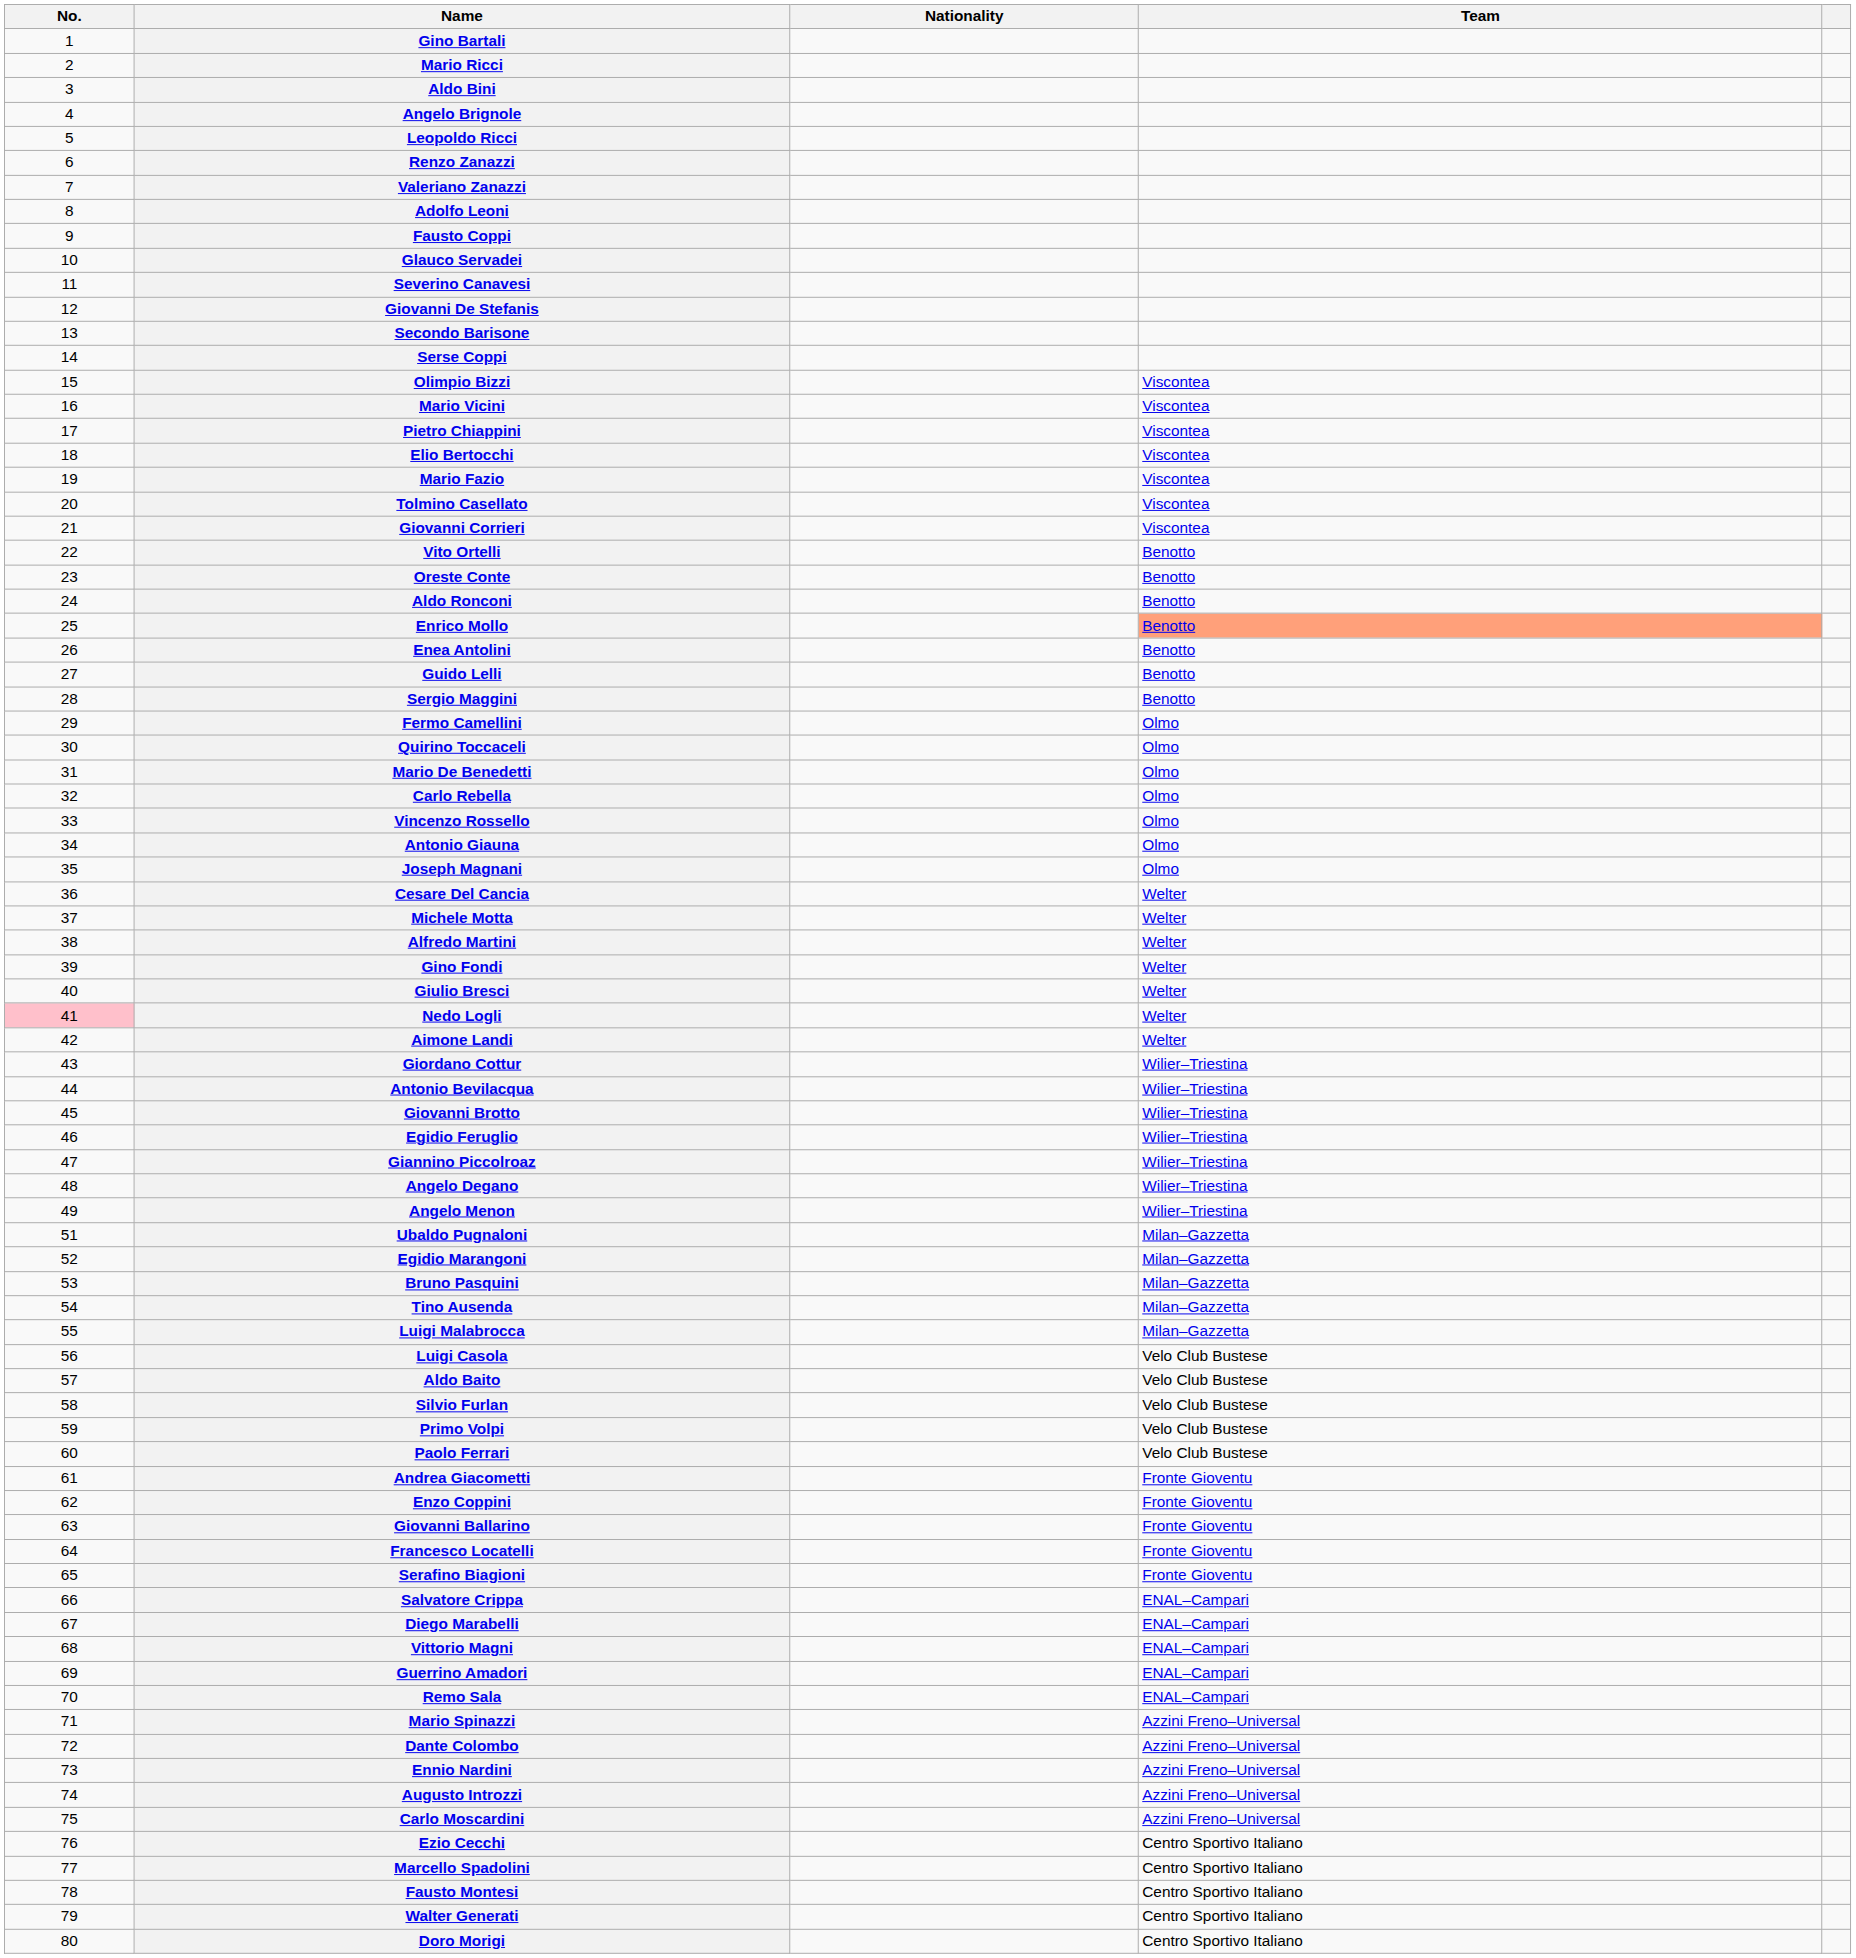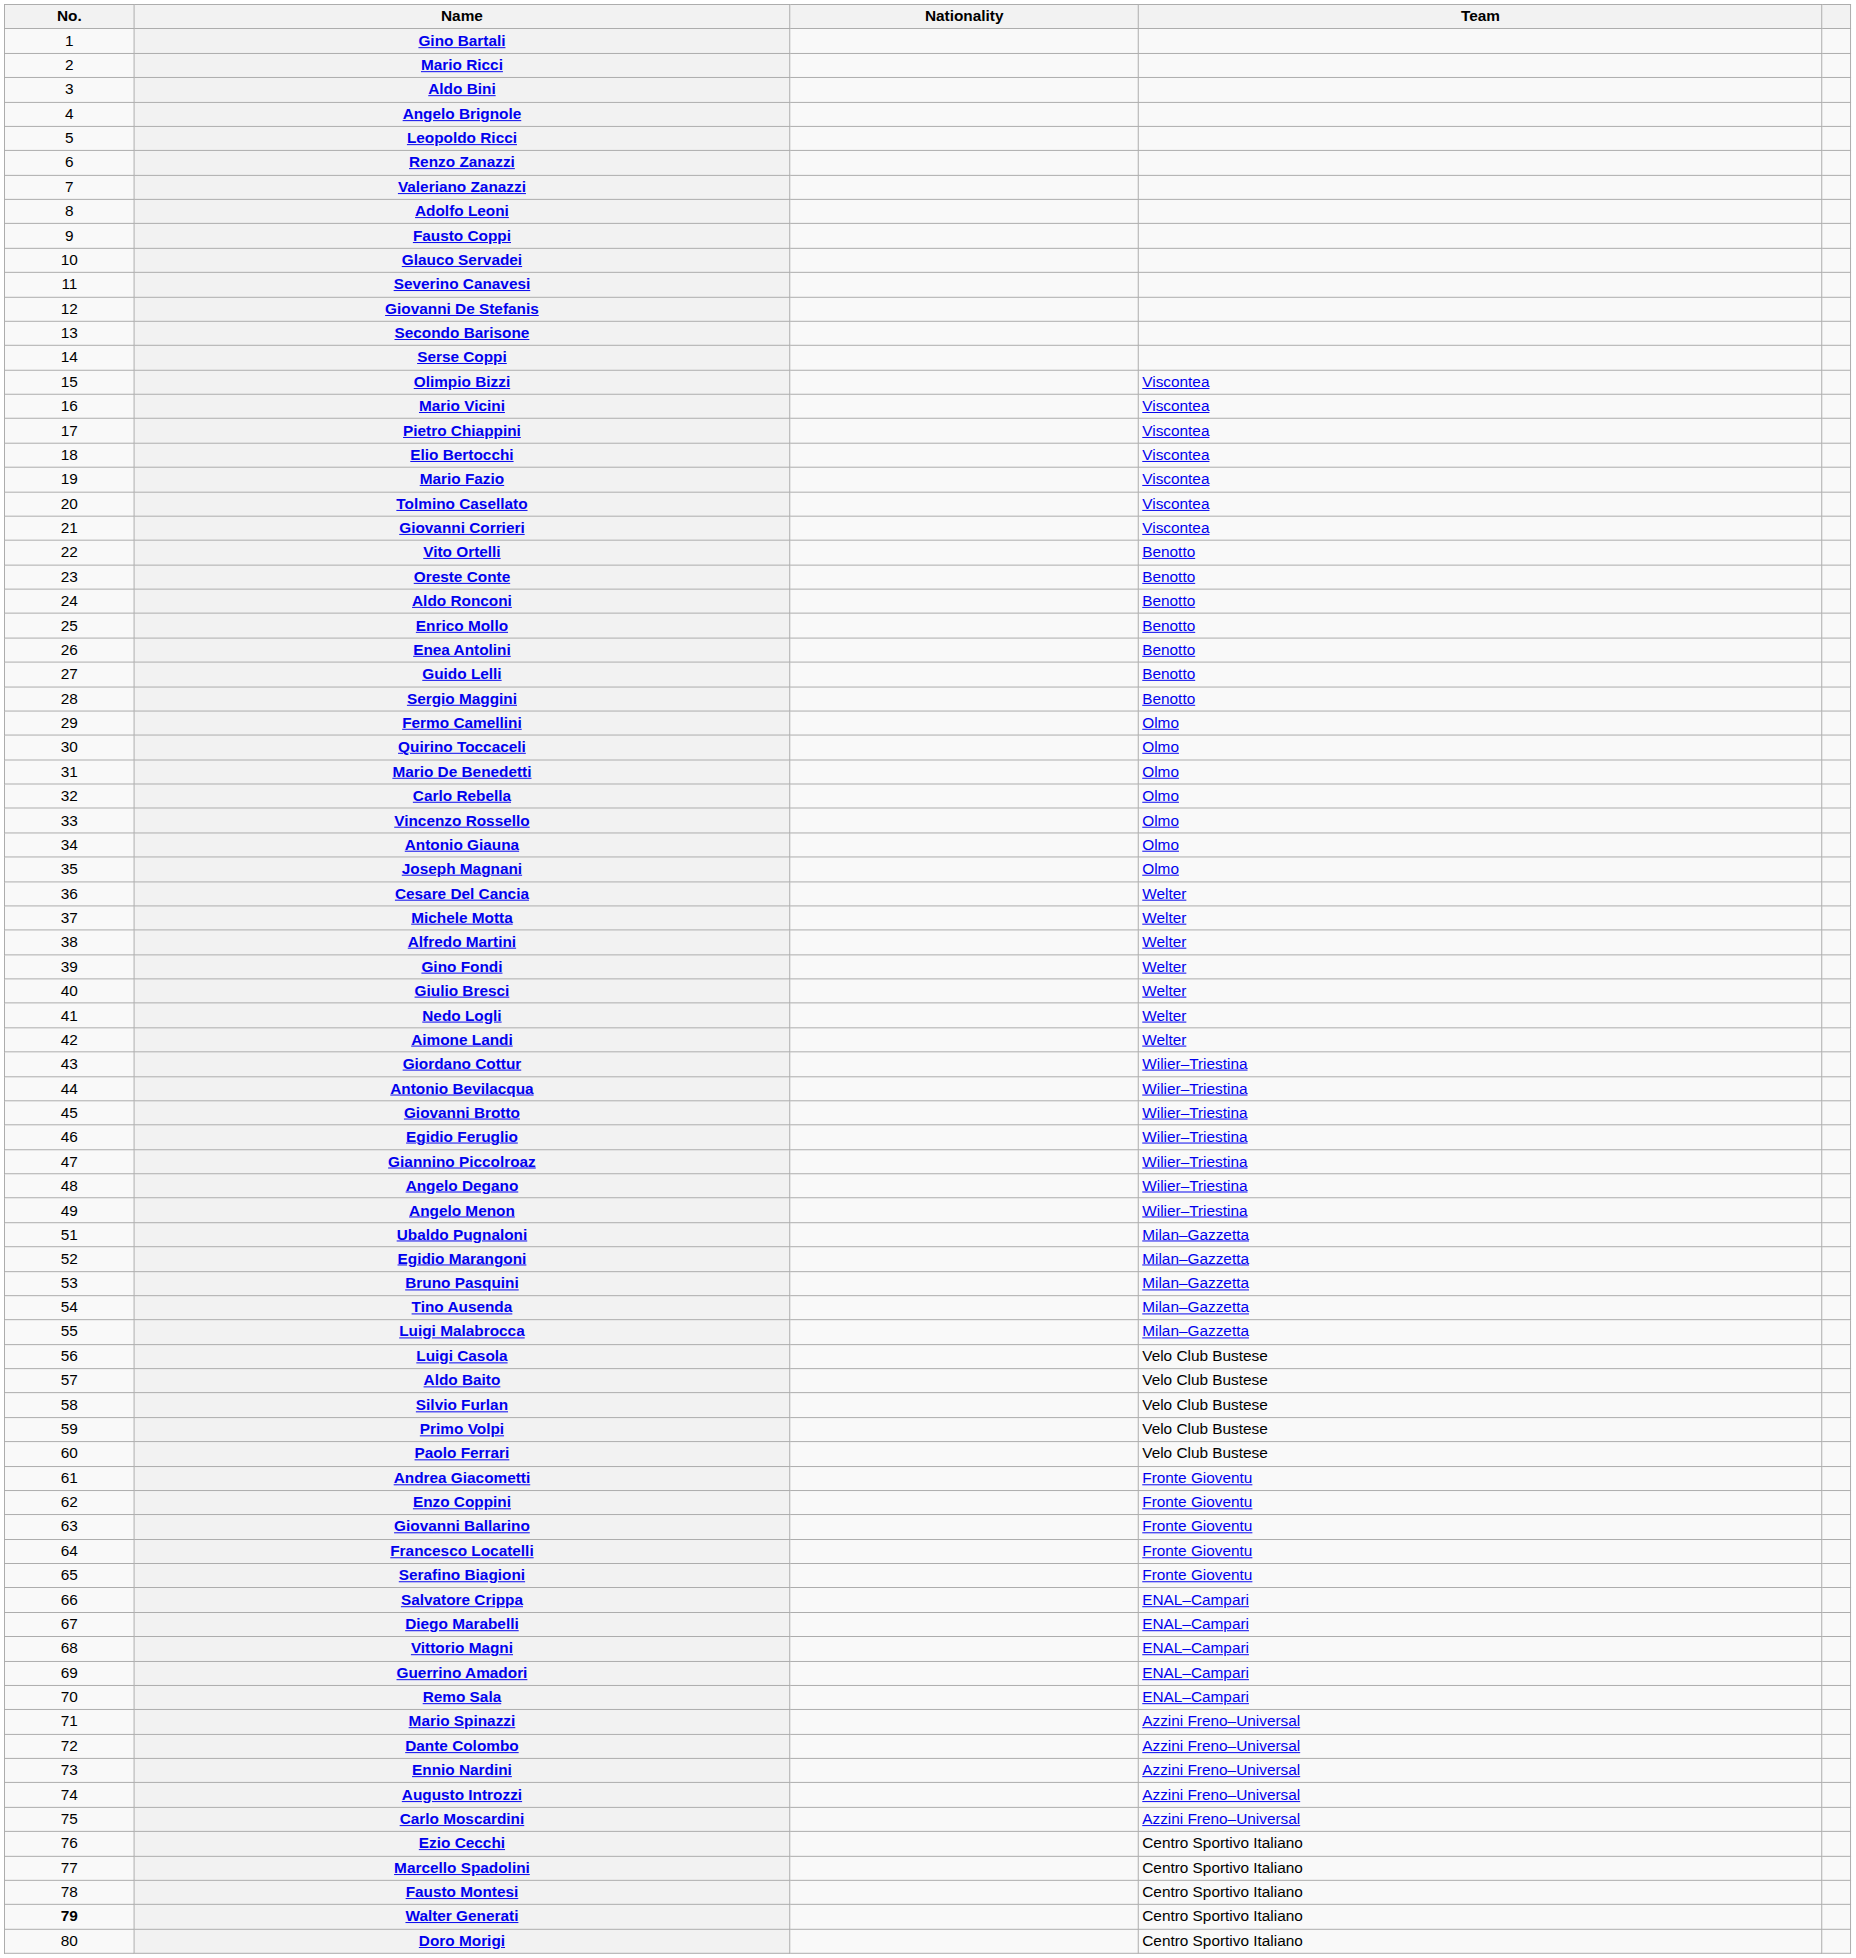(1169, 625) lightsalmon background -> (1169, 625) no background
(69, 1015) pink background -> (69, 1015) no background
(69, 1916) normal -> (69, 1916) bold
